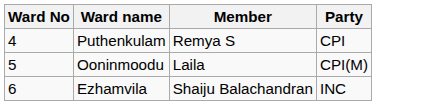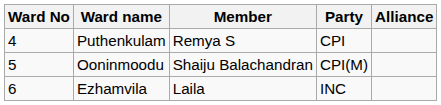+ column: (404, 17)
(189, 65) Laila -> (243, 65) Shaiju Balachandran
(243, 89) Shaiju Balachandran -> (189, 89) Laila
